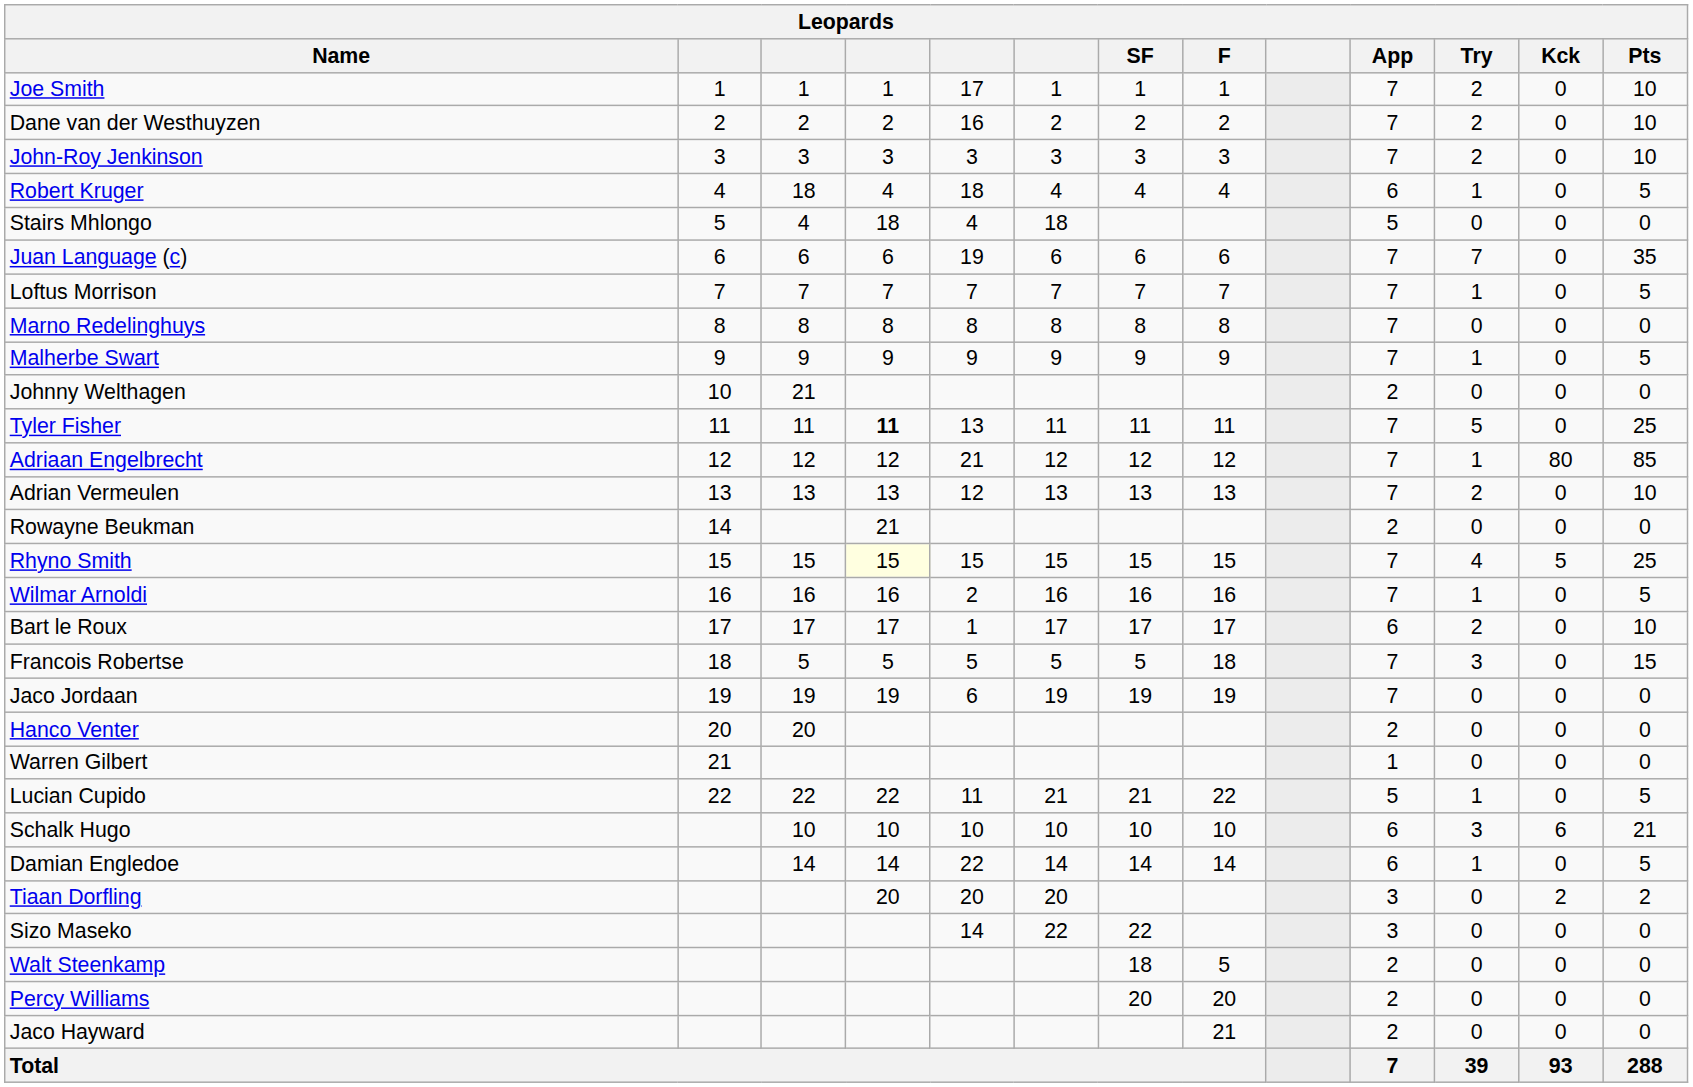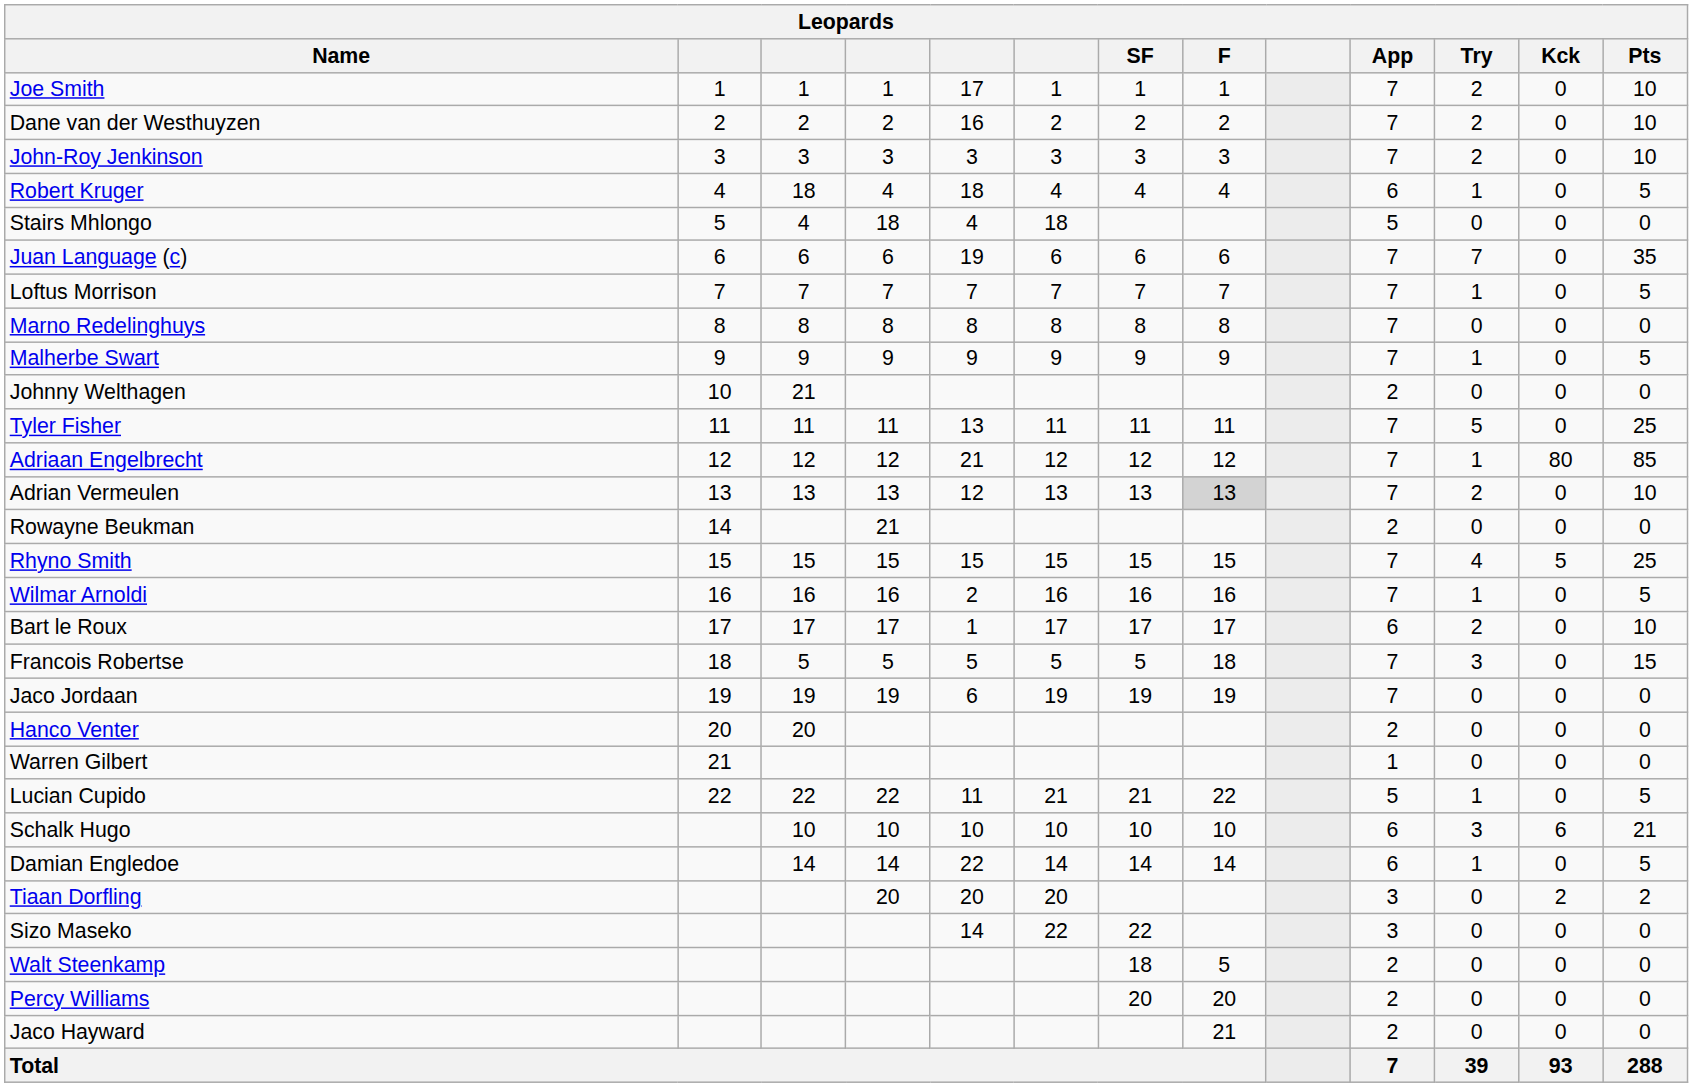(888, 426) bold -> (888, 426) normal
(1224, 493) no background -> (1224, 493) lightgrey background
(888, 561) lightyellow background -> (888, 561) no background
